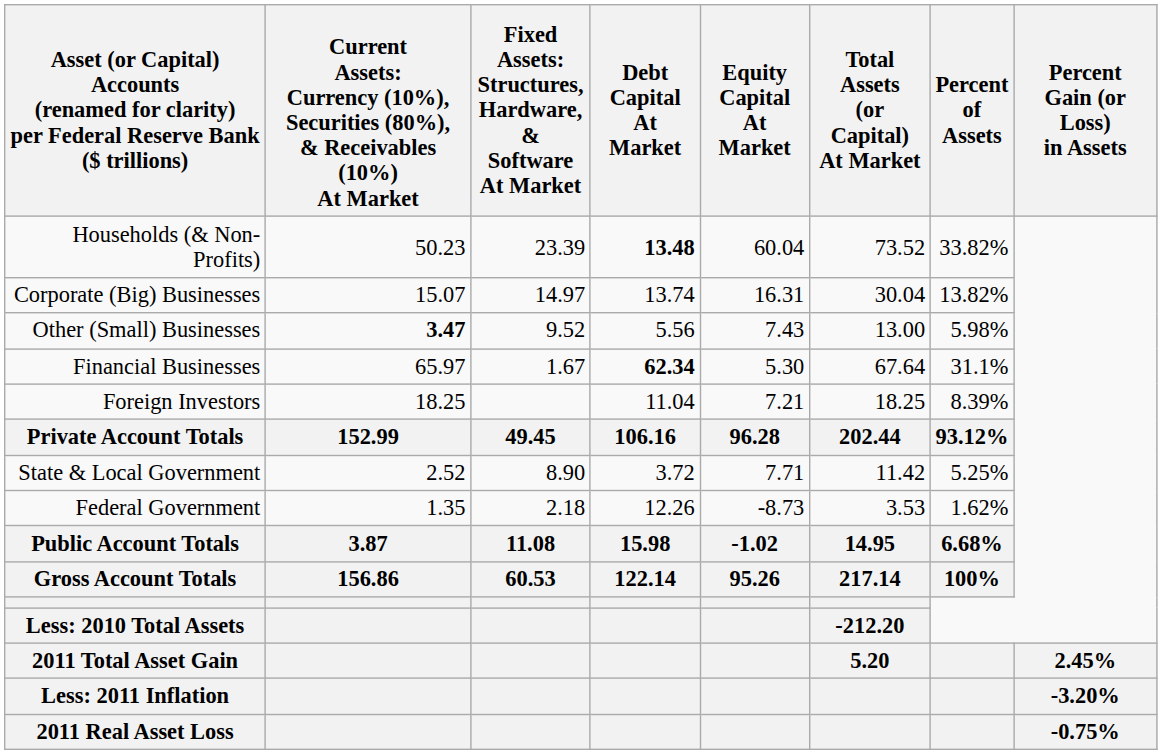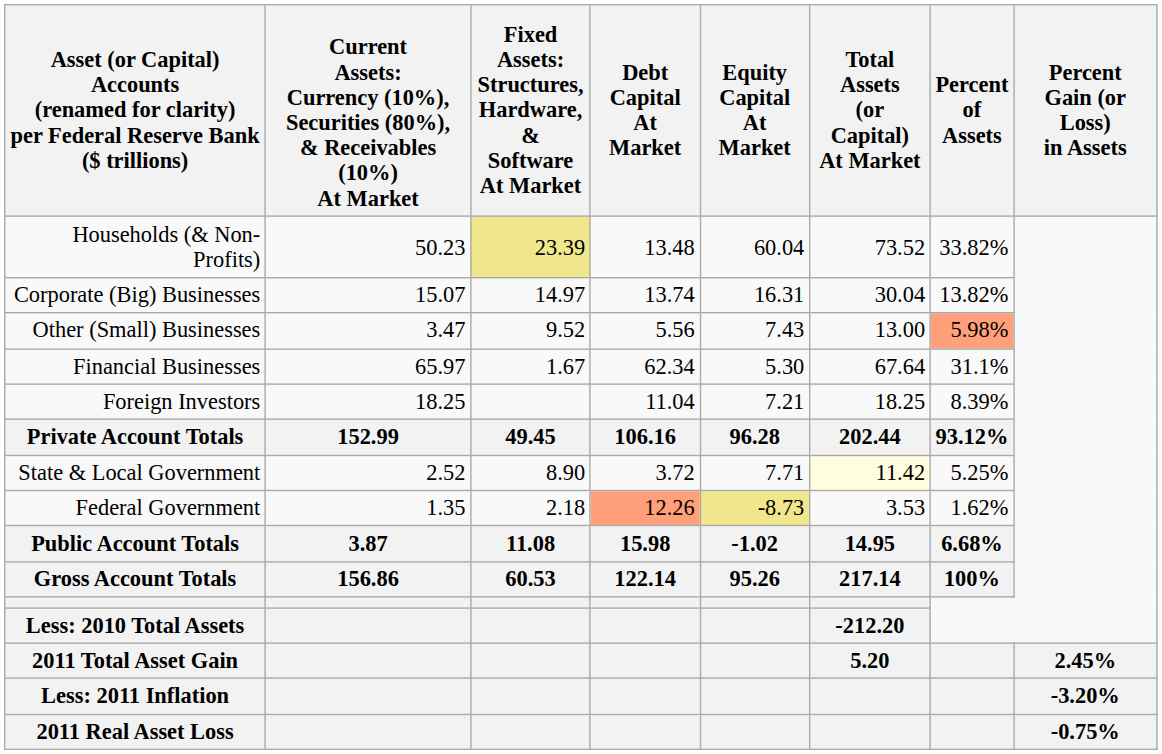(560, 246) no background -> (560, 246) khaki background
(670, 246) bold -> (670, 246) normal
(446, 330) bold -> (446, 330) normal
(979, 330) no background -> (979, 330) lightsalmon background
(670, 365) bold -> (670, 365) normal
(900, 472) no background -> (900, 472) lightyellow background
(670, 508) no background -> (670, 508) lightsalmon background
(781, 508) no background -> (781, 508) khaki background
